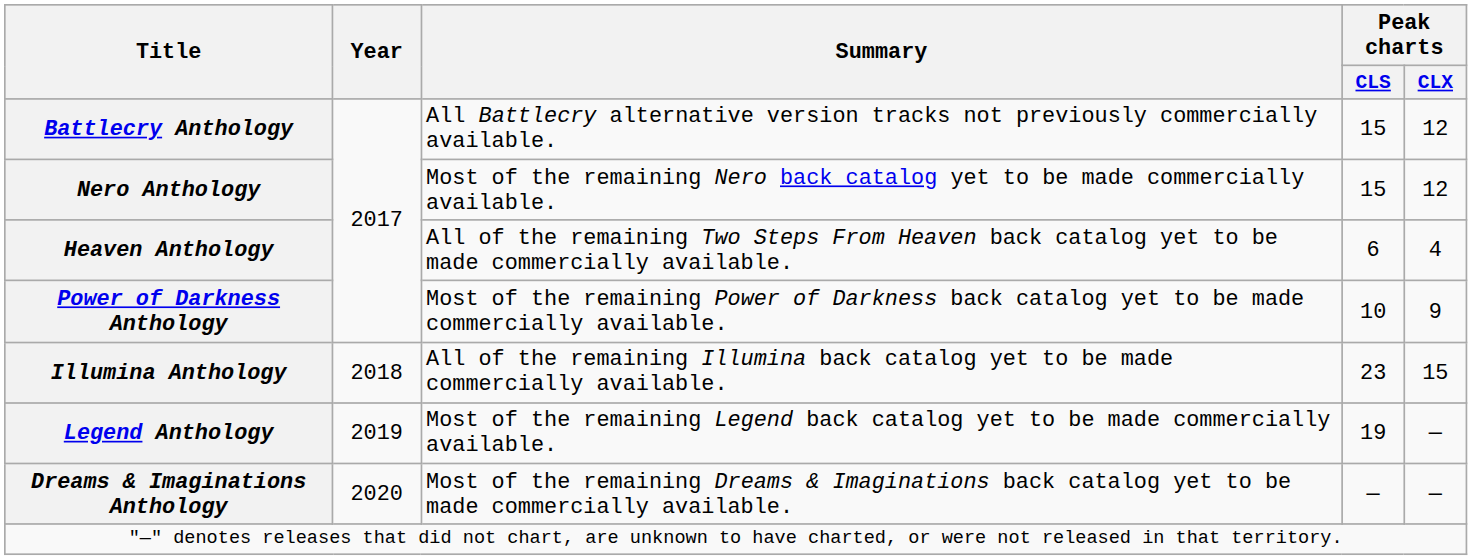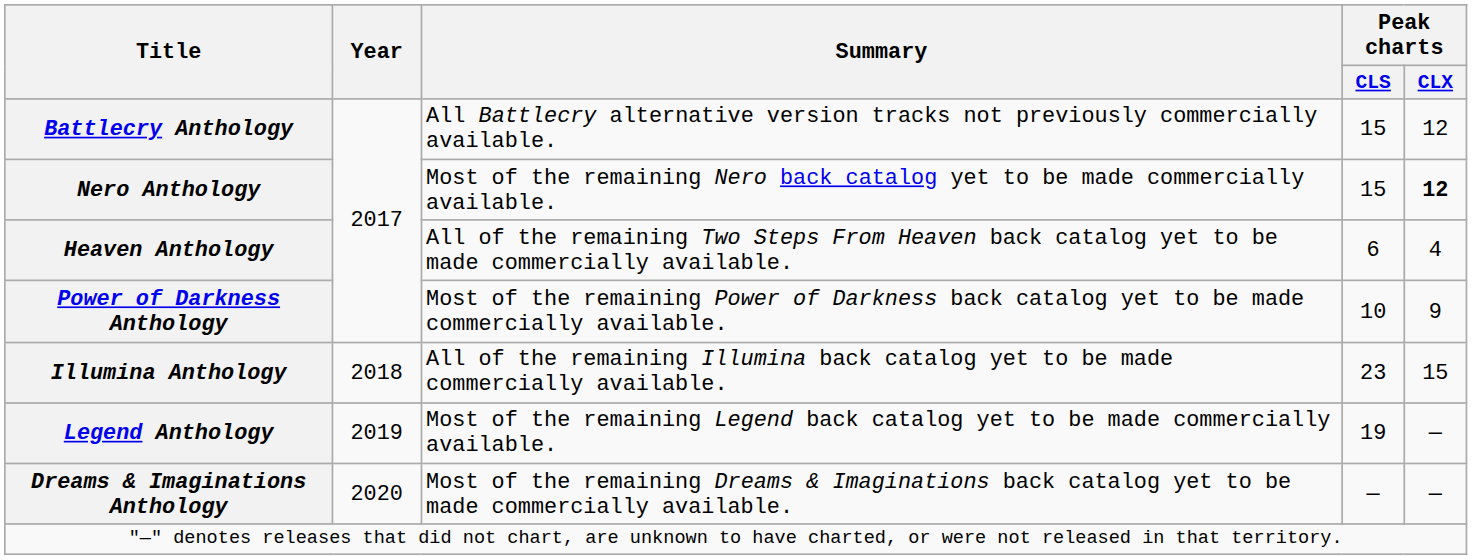(1435, 190) normal -> (1435, 190) bold
